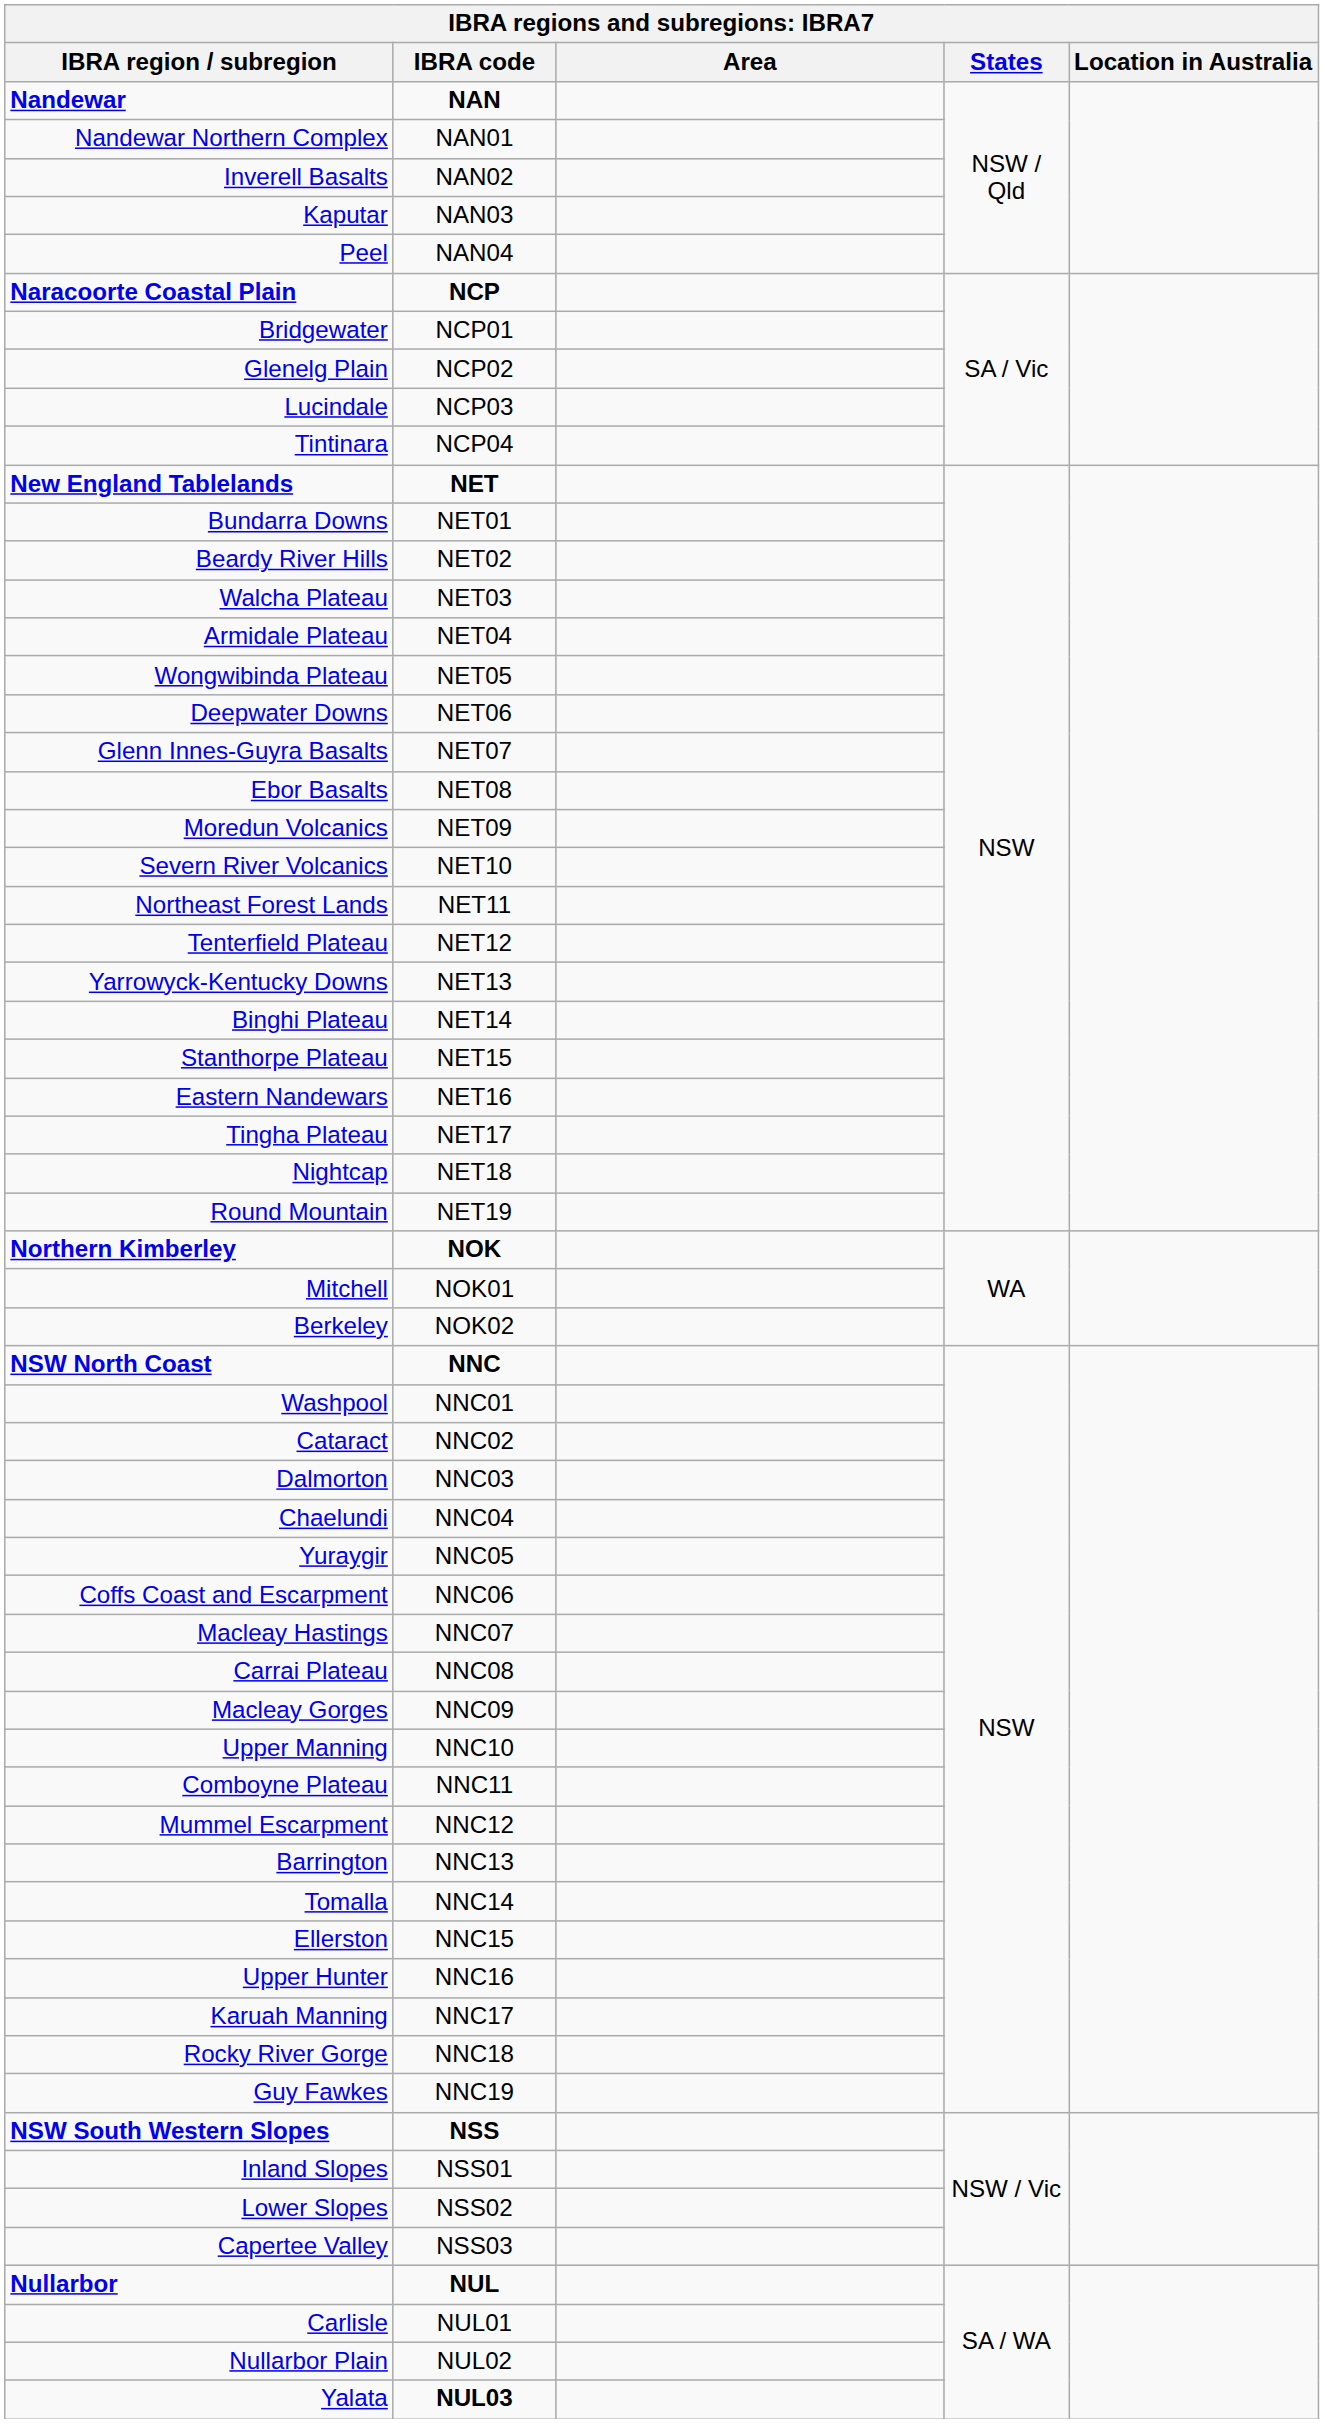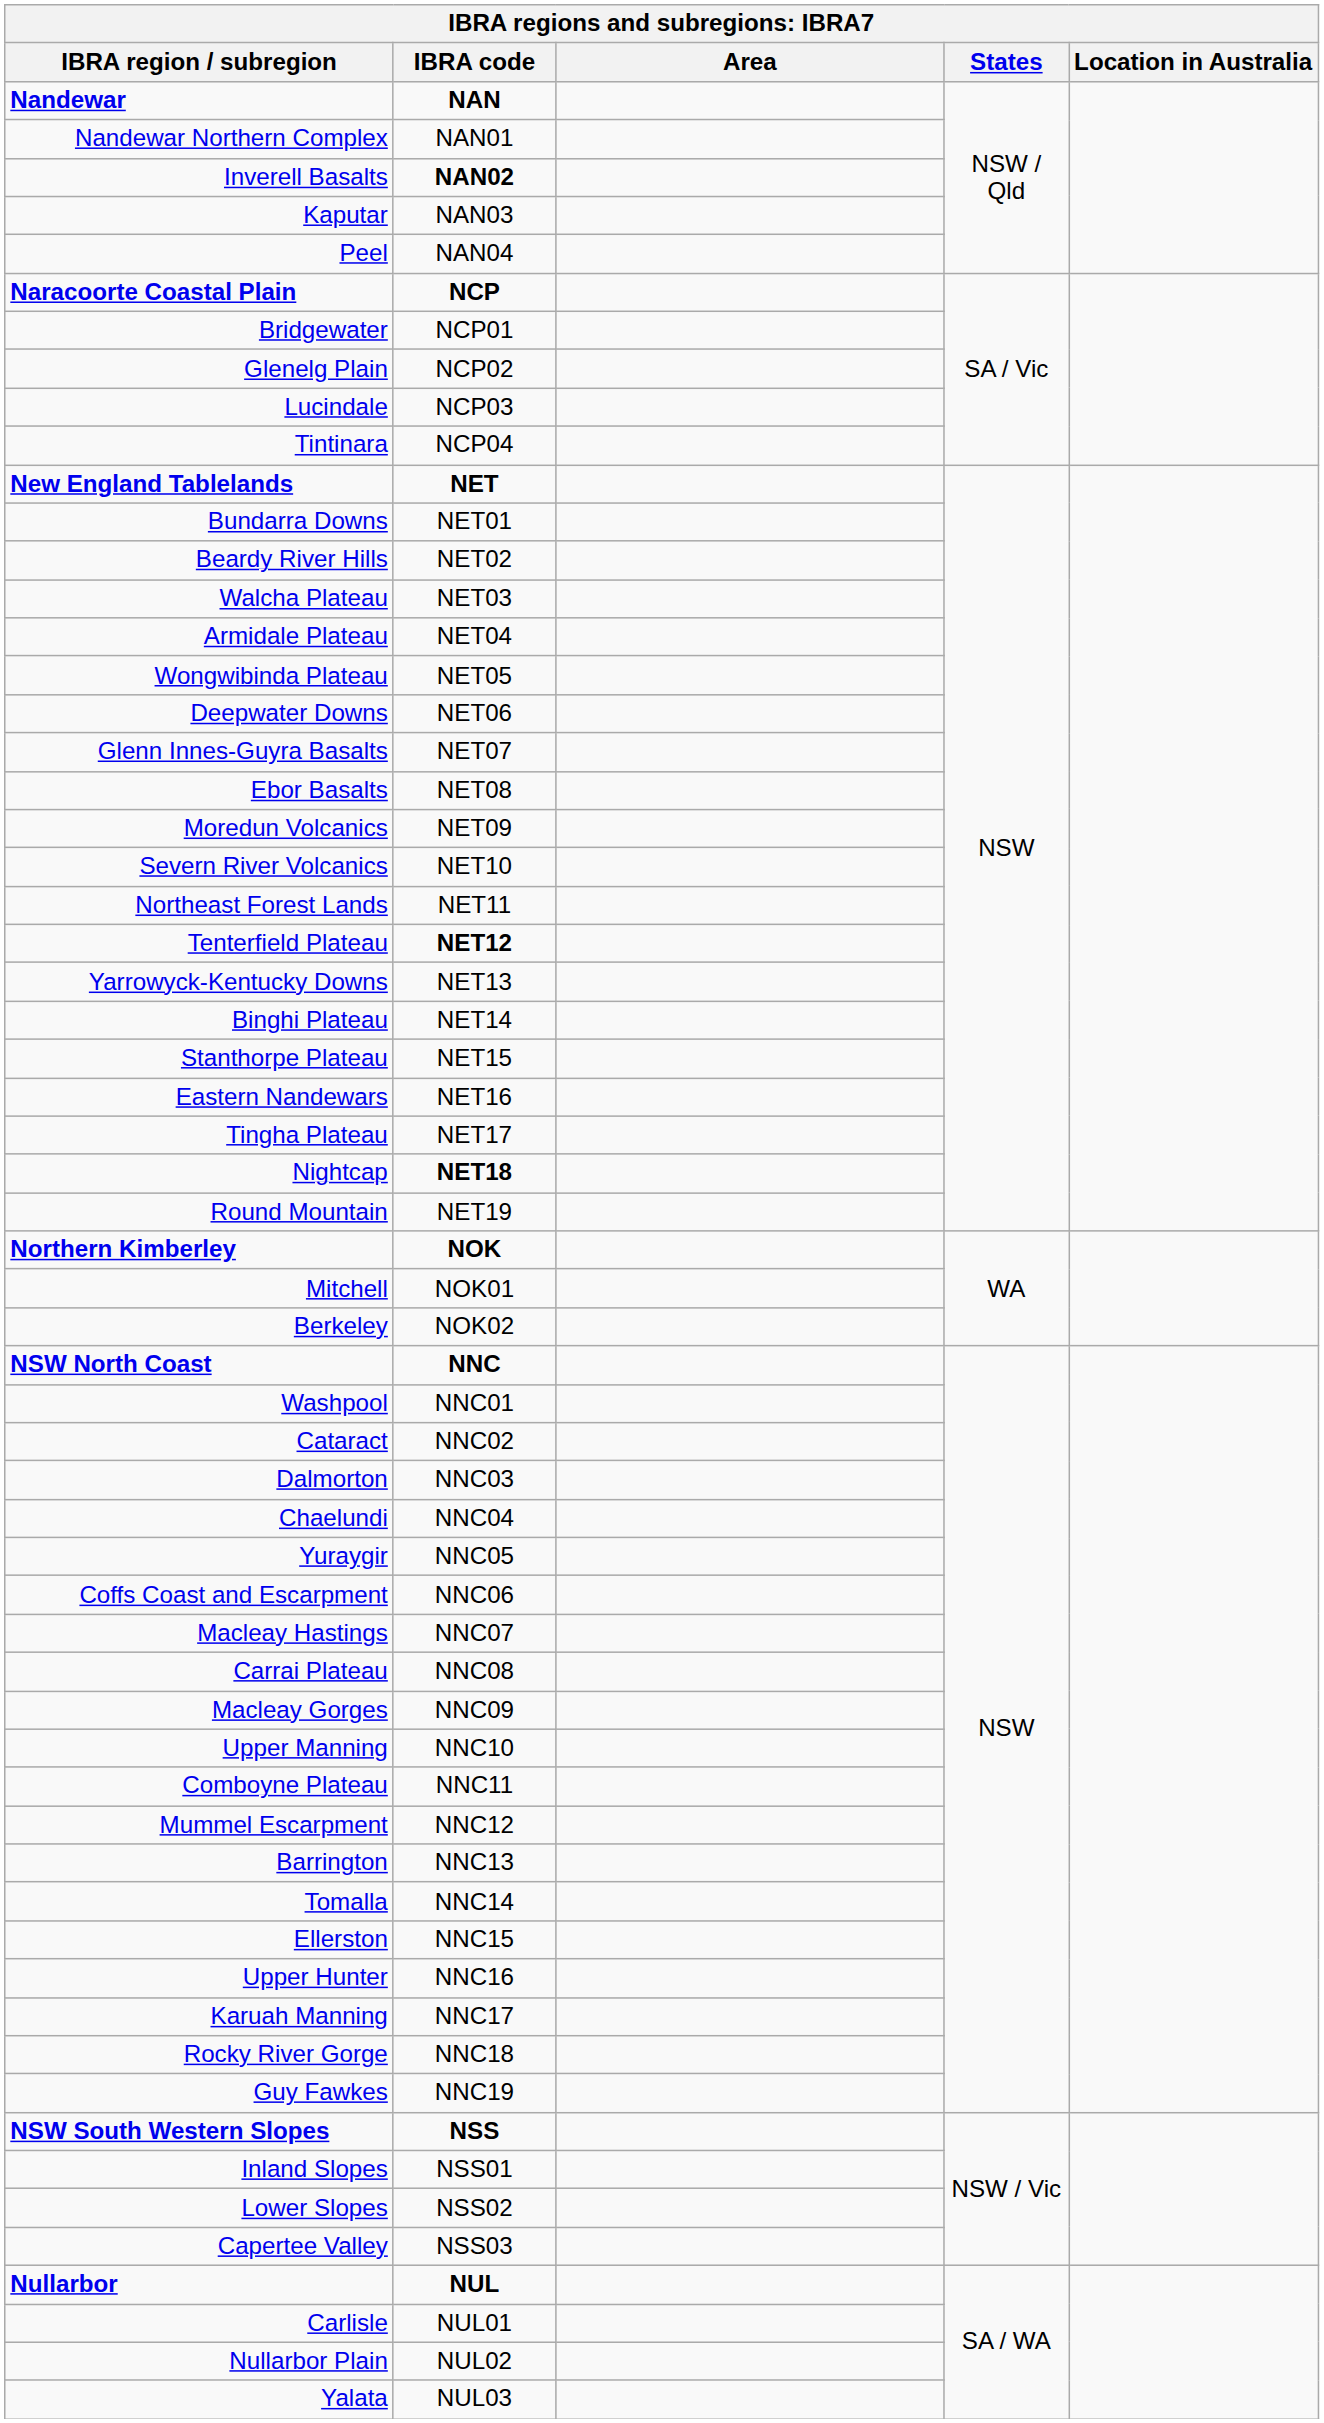(474, 176) normal -> (474, 176) bold
(474, 943) normal -> (474, 943) bold
(474, 1173) normal -> (474, 1173) bold
(474, 2399) bold -> (474, 2399) normal
